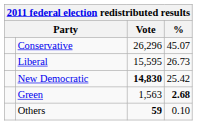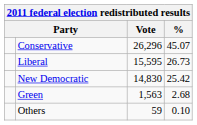(148, 78) bold -> (148, 78) normal
(181, 95) bold -> (181, 95) normal
(157, 111) bold -> (157, 111) normal
